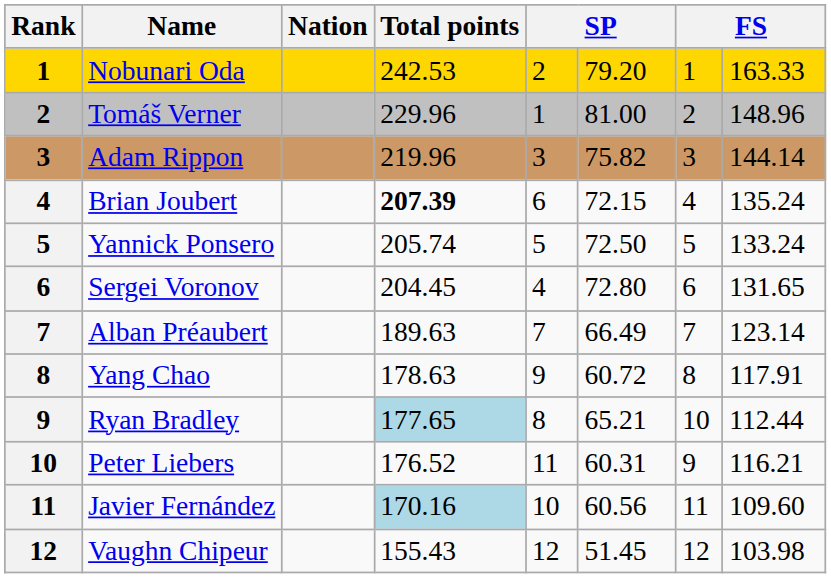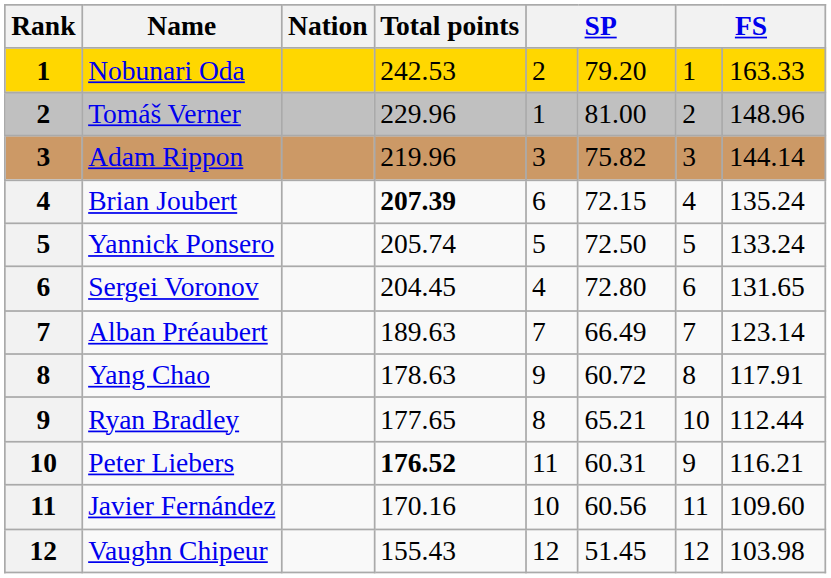(418, 419) lightblue background -> (418, 419) no background
(418, 462) normal -> (418, 462) bold
(418, 506) lightblue background -> (418, 506) no background
